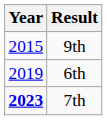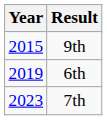(26, 100) bold -> (26, 100) normal
